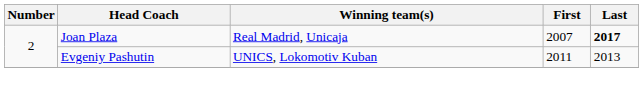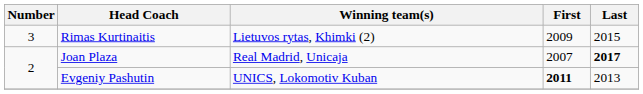+ row: (108, 36)
(559, 57) normal -> (559, 78) bold
